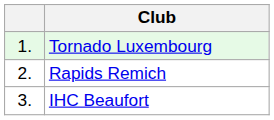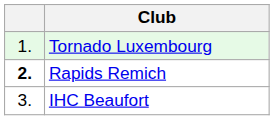(25, 73) normal -> (25, 73) bold
